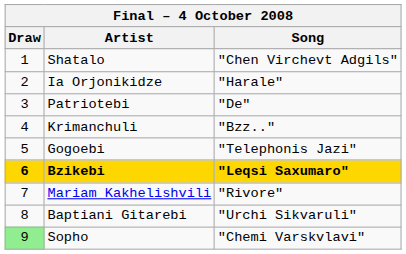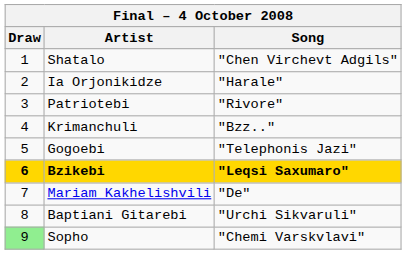(234, 105) "De" -> (251, 105) "Rivore"
(251, 194) "Rivore" -> (234, 194) "De"
